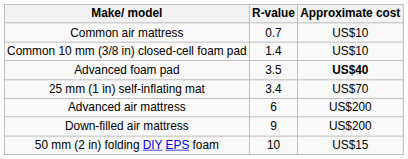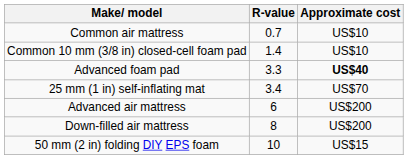(273, 70) 3.5 -> (273, 70) 3.3
(273, 126) 9 -> (273, 126) 8
